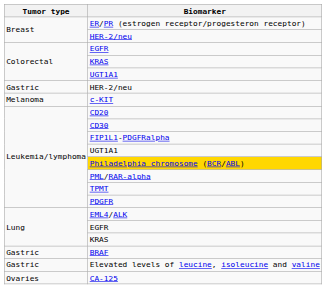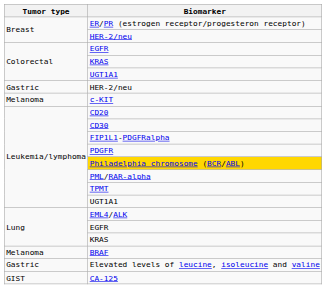(104, 150) UGT1A1 -> (101, 150) PDGFR
(101, 201) PDGFR -> (104, 201) UGT1A1
(23, 252) Gastric -> (25, 252) Melanoma
(23, 278) Ovaries -> (16, 278) GIST
